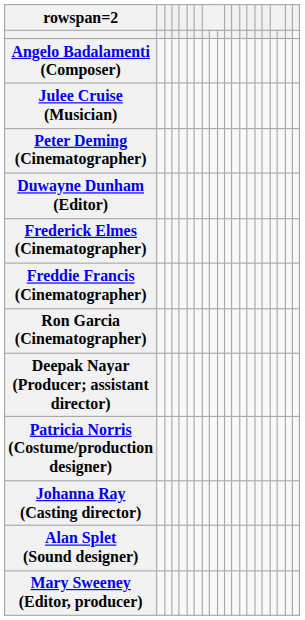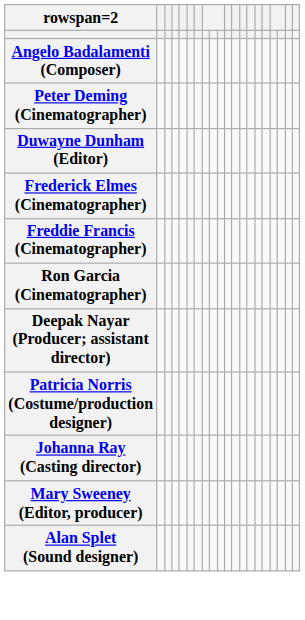- row: (81, 105)
rows swapped: (81, 547) <-> (81, 592)
